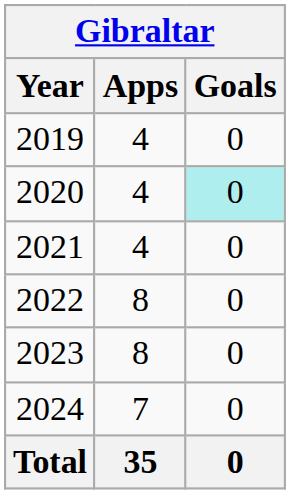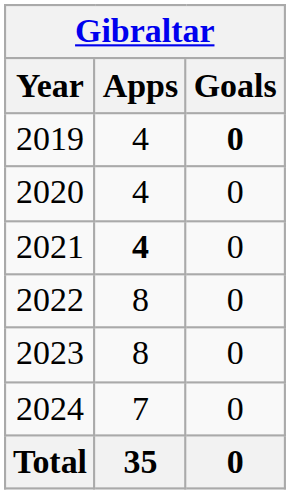(235, 138) normal -> (235, 138) bold
(235, 192) paleturquoise background -> (235, 192) no background
(140, 246) normal -> (140, 246) bold
